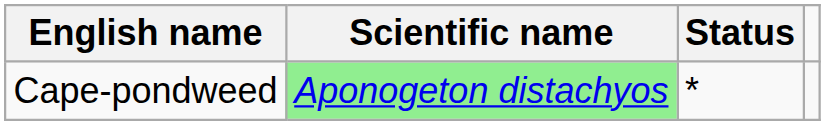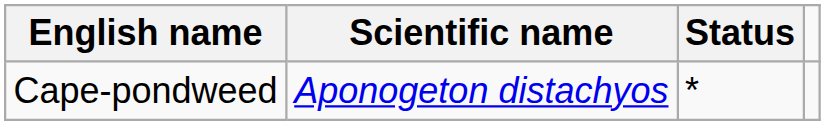(481, 90) lightgreen background -> (481, 90) no background
